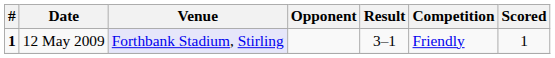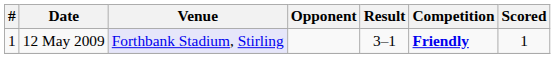(12, 41) bold -> (12, 41) normal
(439, 41) normal -> (441, 41) bold
